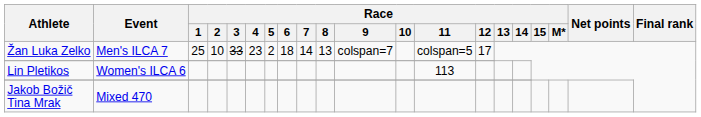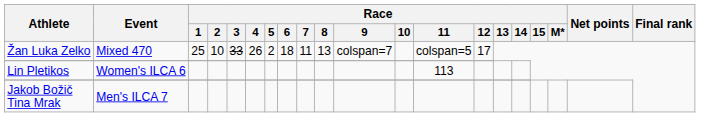(132, 52) Men's ILCA 7 -> (124, 52) Mixed 470
(255, 52) 23 -> (255, 52) 26
(306, 52) 14 -> (306, 52) 11
(124, 96) Mixed 470 -> (132, 96) Men's ILCA 7
